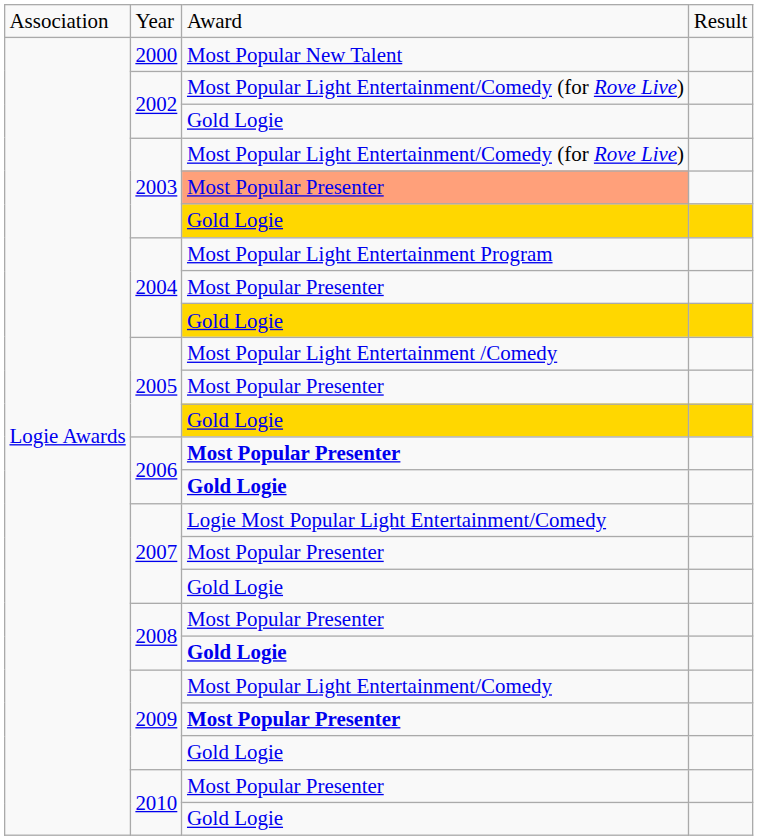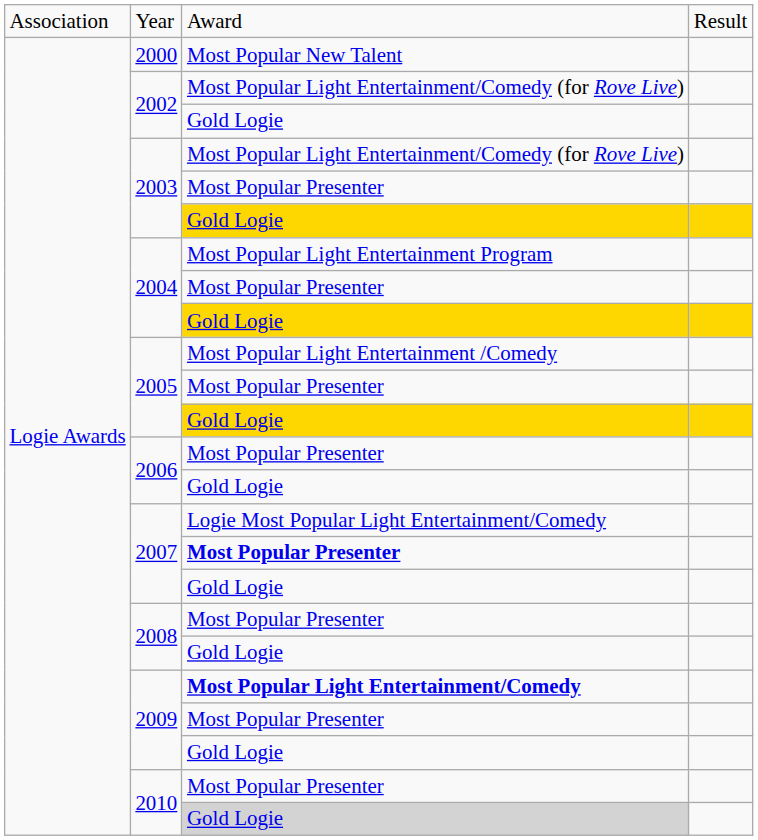(285, 187) lightsalmon background -> (285, 187) no background
(294, 453) bold -> (285, 453) normal
(237, 486) bold -> (235, 486) normal
(285, 552) normal -> (294, 552) bold
(237, 652) bold -> (235, 652) normal
(369, 685) normal -> (384, 685) bold
(294, 719) bold -> (285, 719) normal
(235, 818) no background -> (235, 818) lightgrey background
